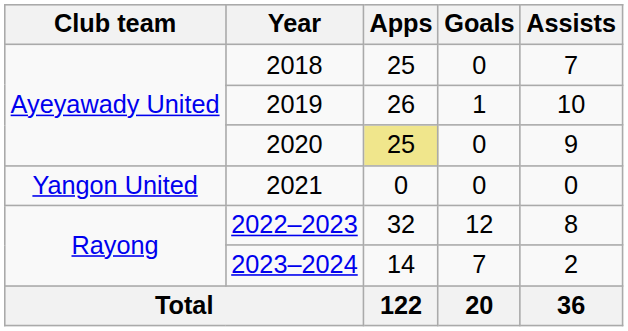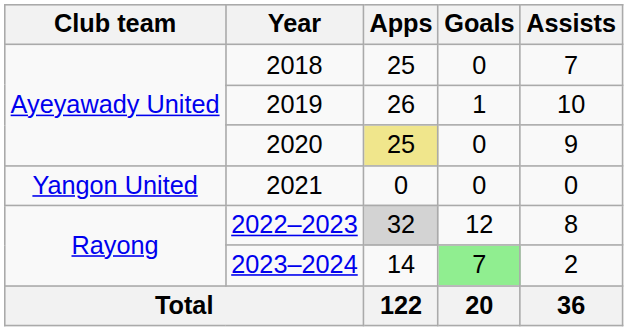(401, 225) no background -> (401, 225) lightgrey background
(479, 265) no background -> (479, 265) lightgreen background
